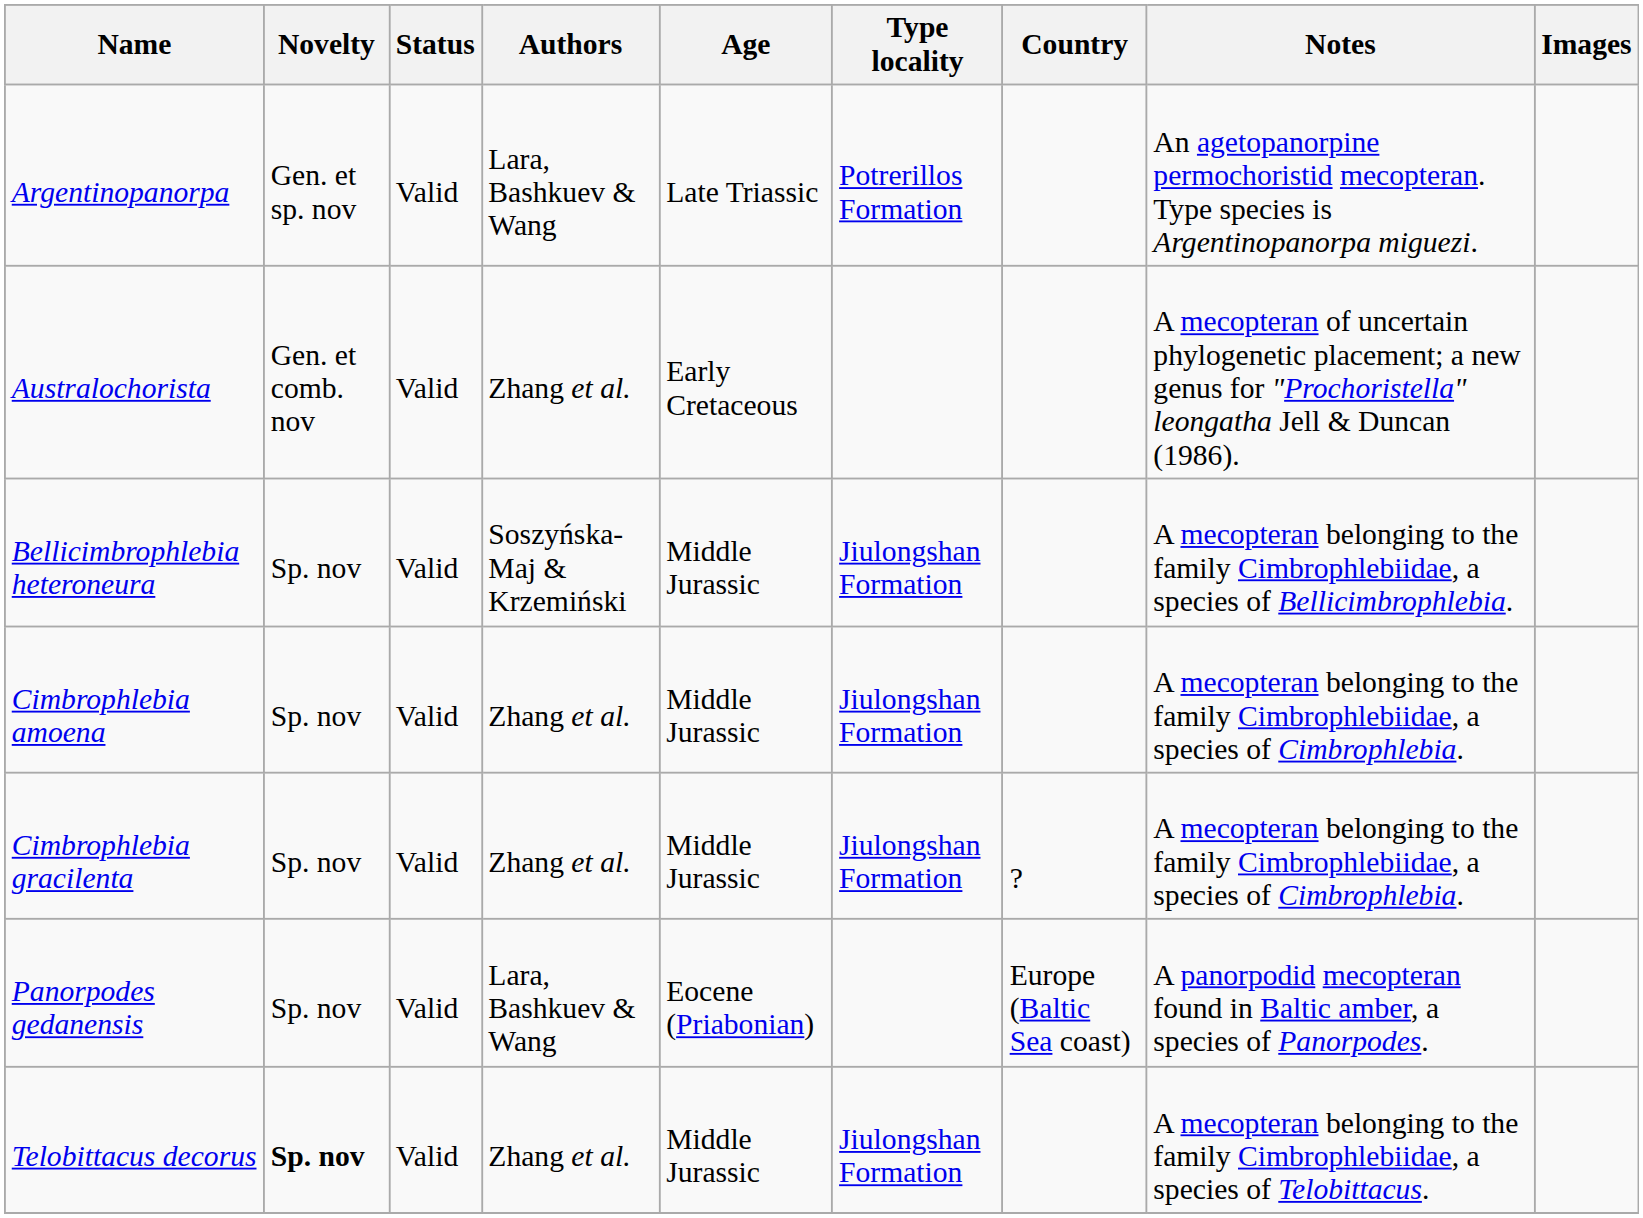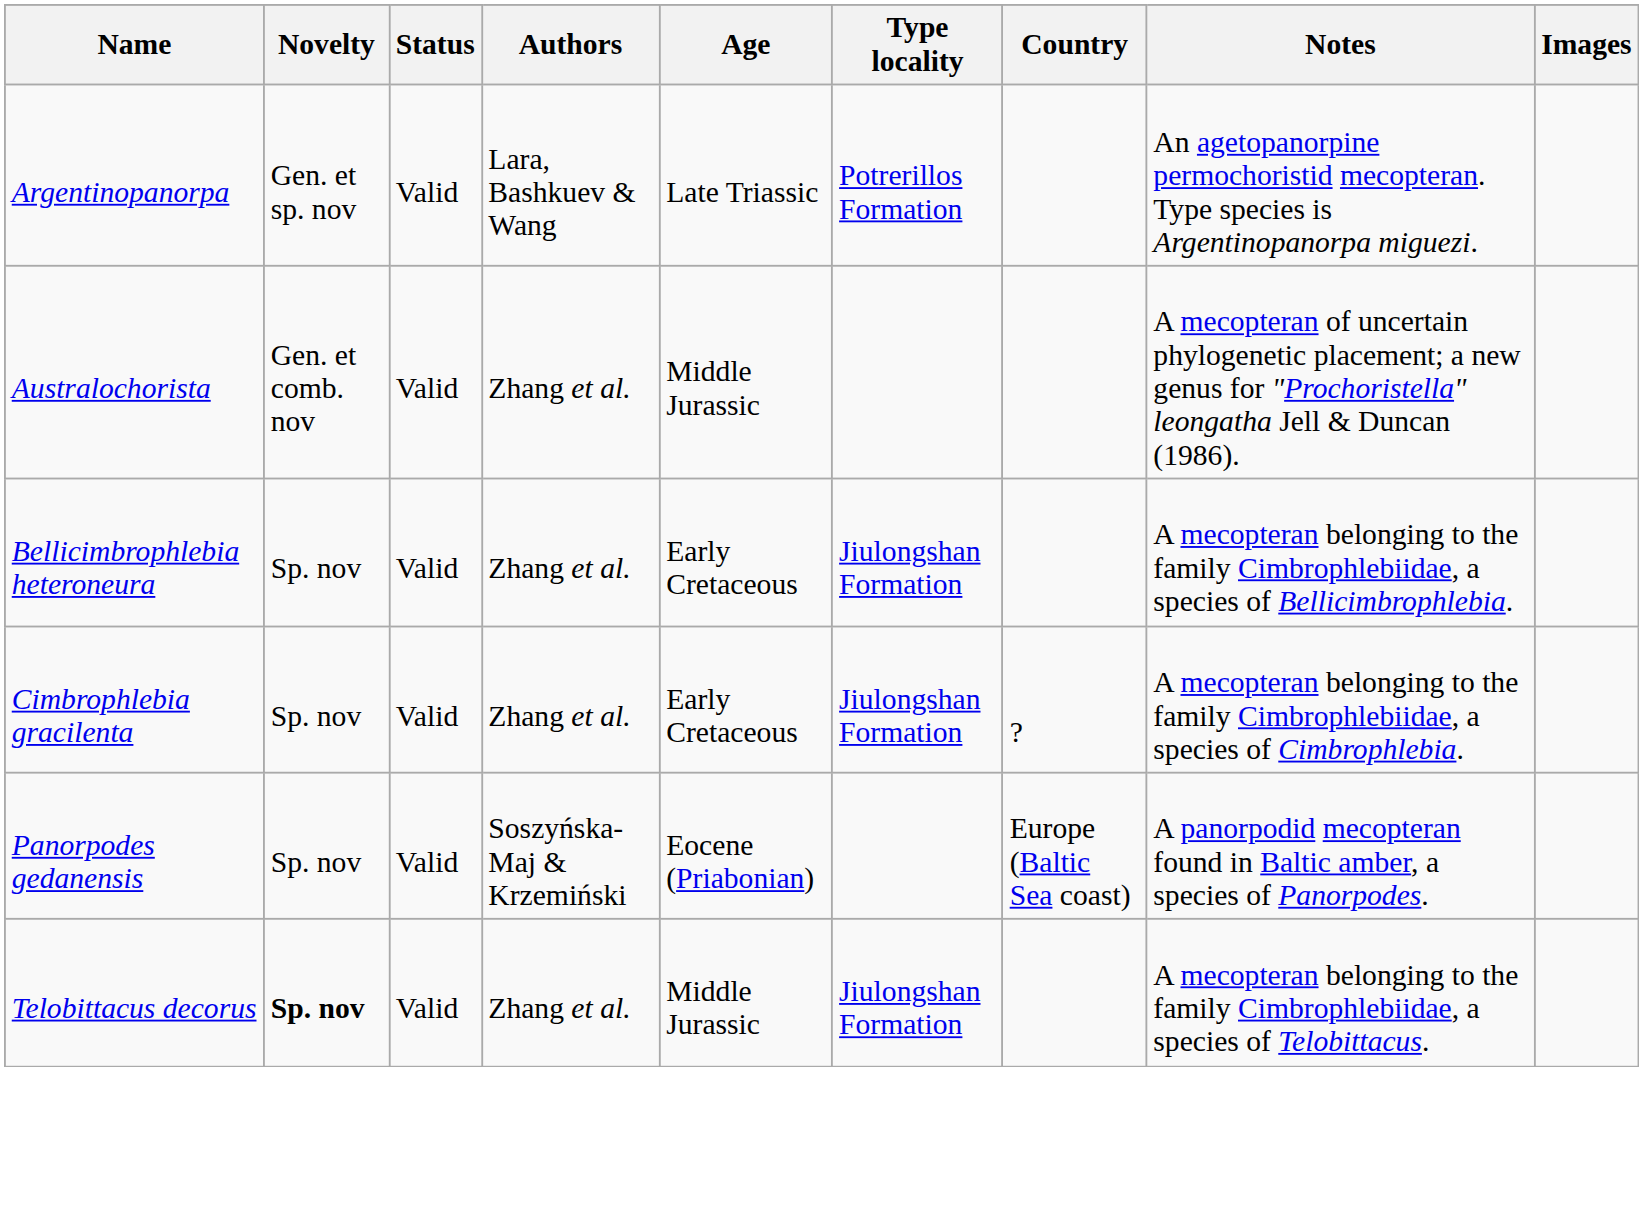(732, 388) Early Cretaceous -> (713, 388) Middle Jurassic
(557, 568) Soszyńska-Maj & Krzemiński -> (559, 568) Zhang et al.
(713, 568) Middle Jurassic -> (732, 568) Early Cretaceous
- row: (101, 715)
(713, 862) Middle Jurassic -> (732, 715) Early Cretaceous
(562, 1008) Lara, Bashkuev & Wang -> (557, 862) Soszyńska-Maj & Krzemiński
